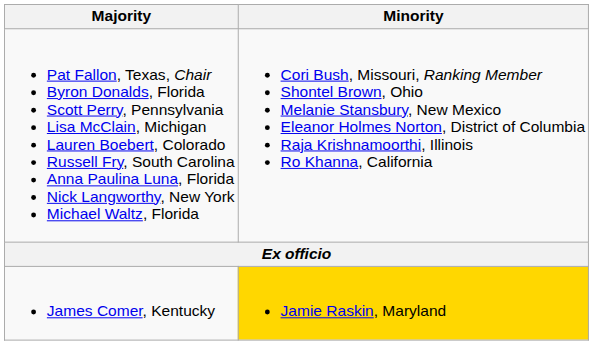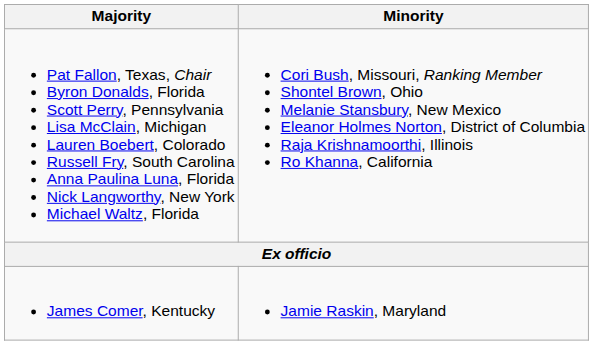(413, 312) gold background -> (413, 312) no background
